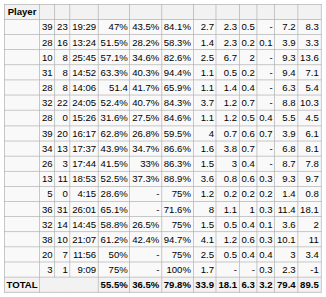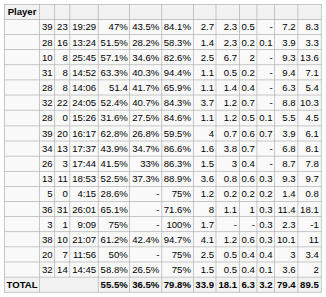(266, 118) 0.4 -> (266, 118) 0.1
rows swapped: (84, 224) <-> (87, 270)
